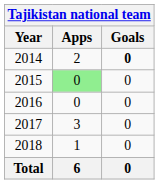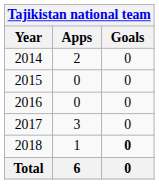(128, 59) bold -> (128, 59) normal
(77, 80) lightgreen background -> (77, 80) no background
(128, 146) normal -> (128, 146) bold
